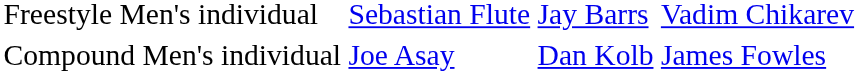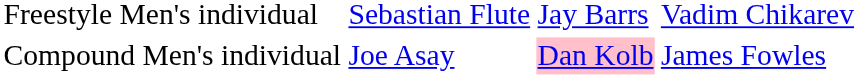(596, 55) no background -> (596, 55) pink background
